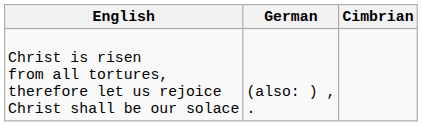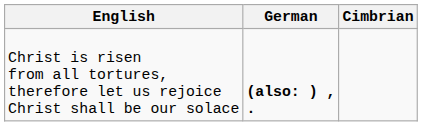(291, 101) normal -> (291, 101) bold
